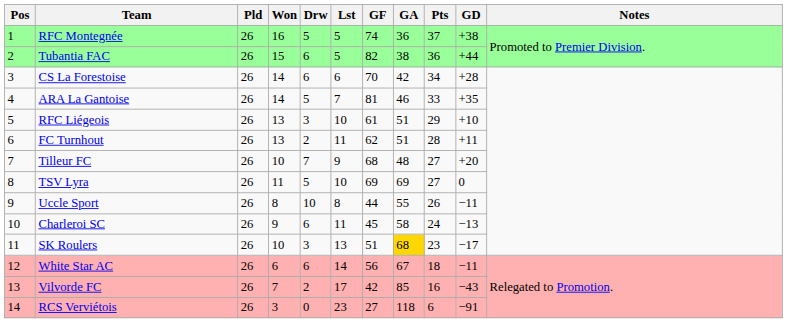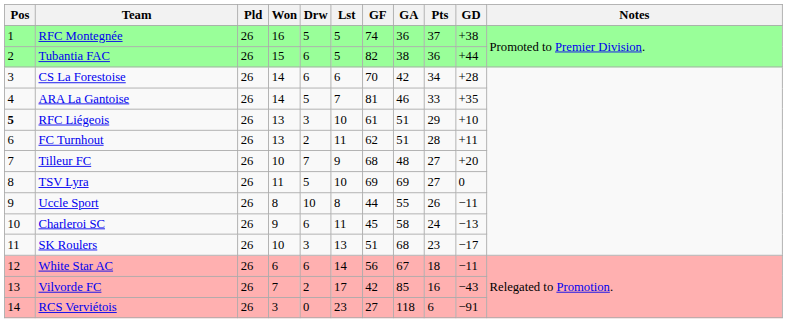(11, 119) normal -> (11, 119) bold
(403, 245) gold background -> (403, 245) no background
